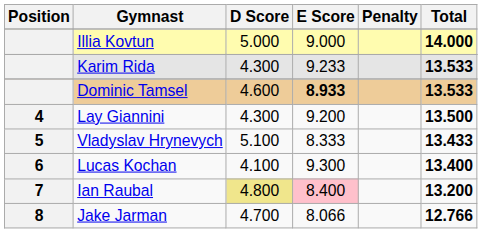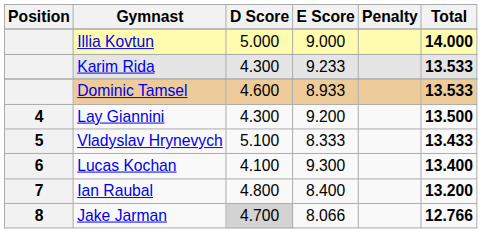(326, 91) bold -> (326, 91) normal
(260, 191) khaki background -> (260, 191) no background
(326, 191) pink background -> (326, 191) no background
(260, 215) no background -> (260, 215) lightgrey background
